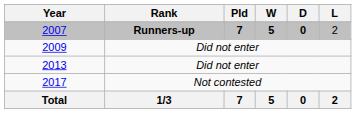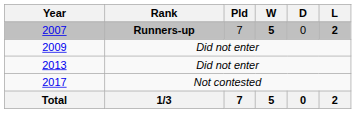(239, 31) bold -> (239, 31) normal
(303, 31) bold -> (303, 31) normal
(335, 31) normal -> (335, 31) bold
